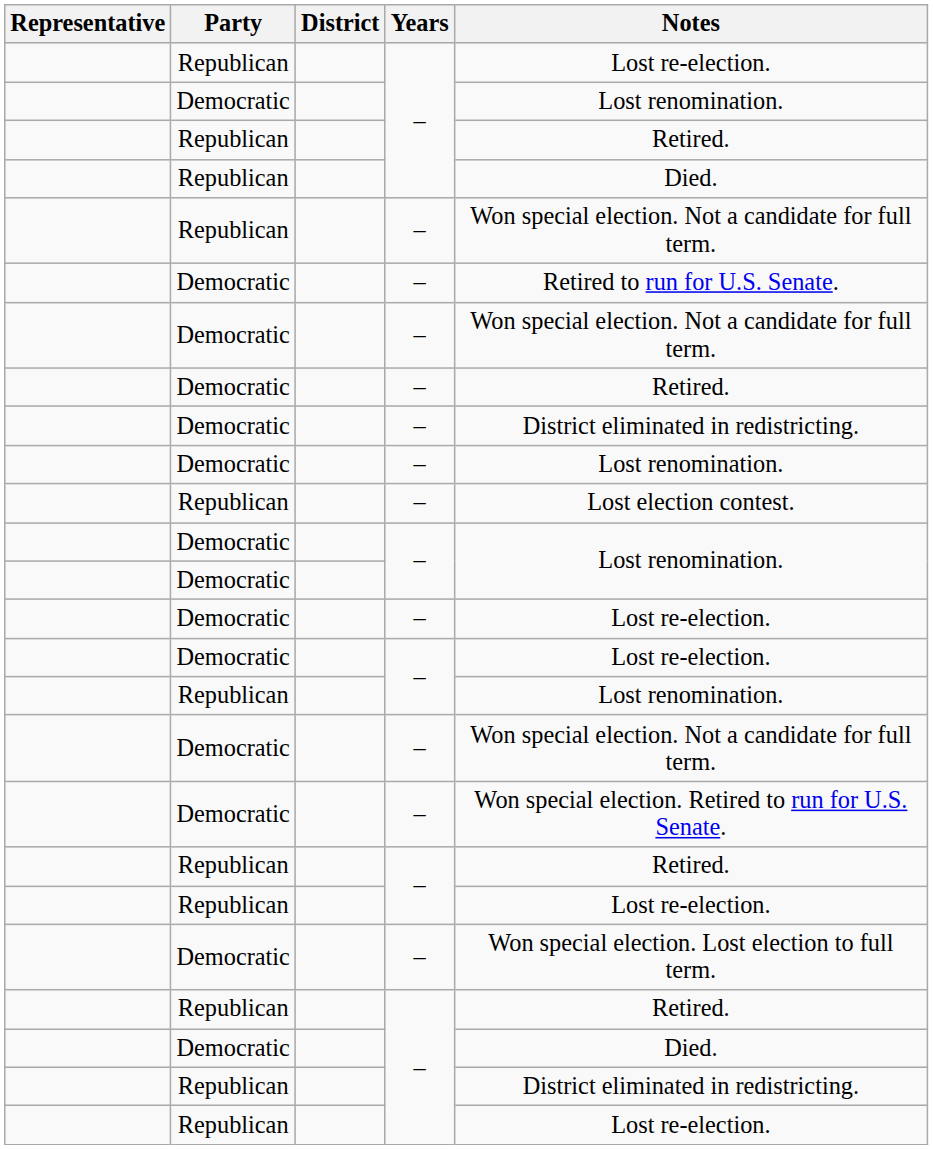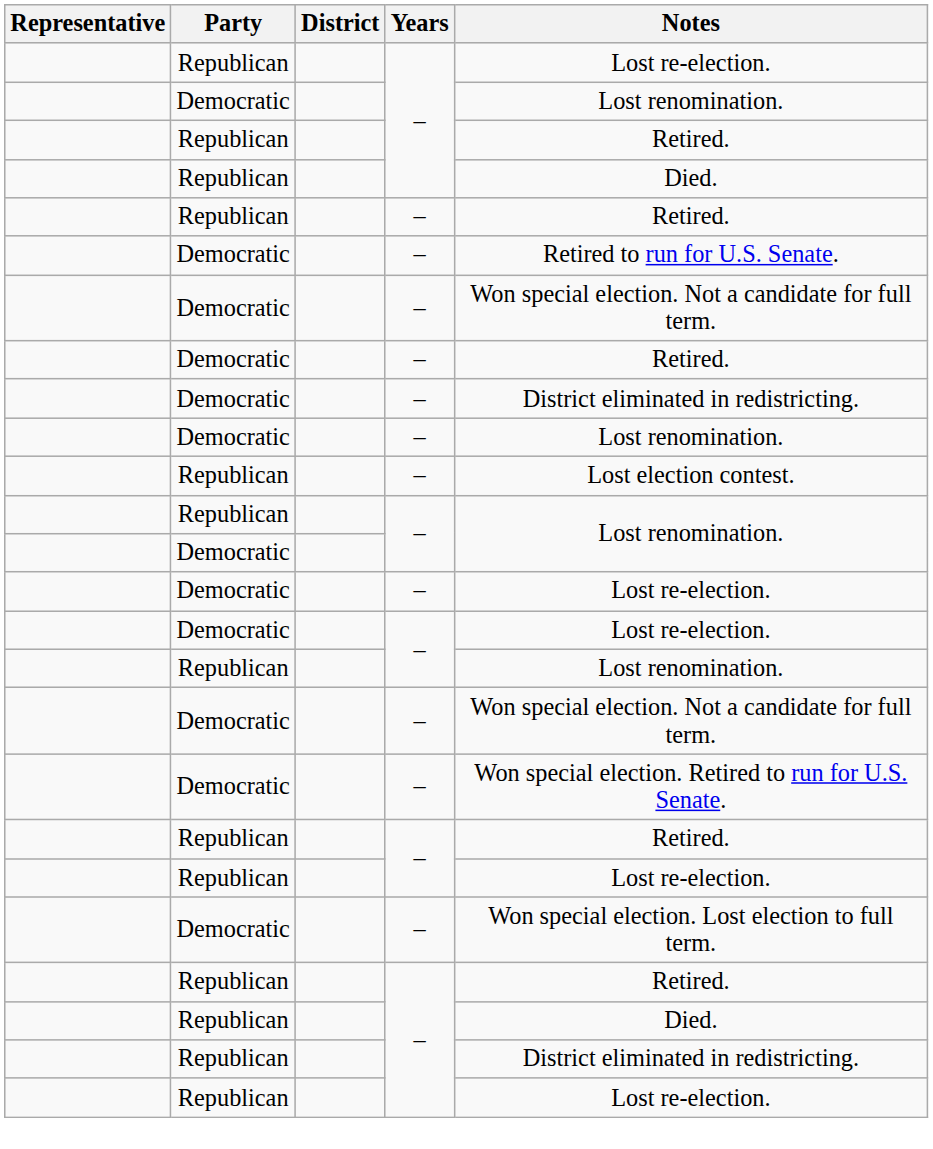(691, 230) Won special election. Not a candidate for full term. -> (691, 216) Retired.
(233, 541) Democratic -> (233, 513) Republican
(233, 1047) Democratic -> (233, 1020) Republican
